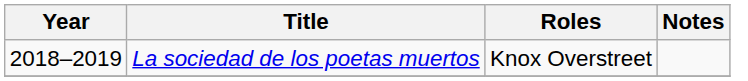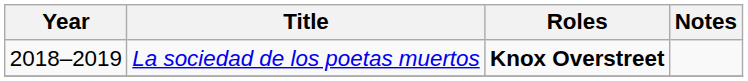(571, 57) normal -> (577, 57) bold
